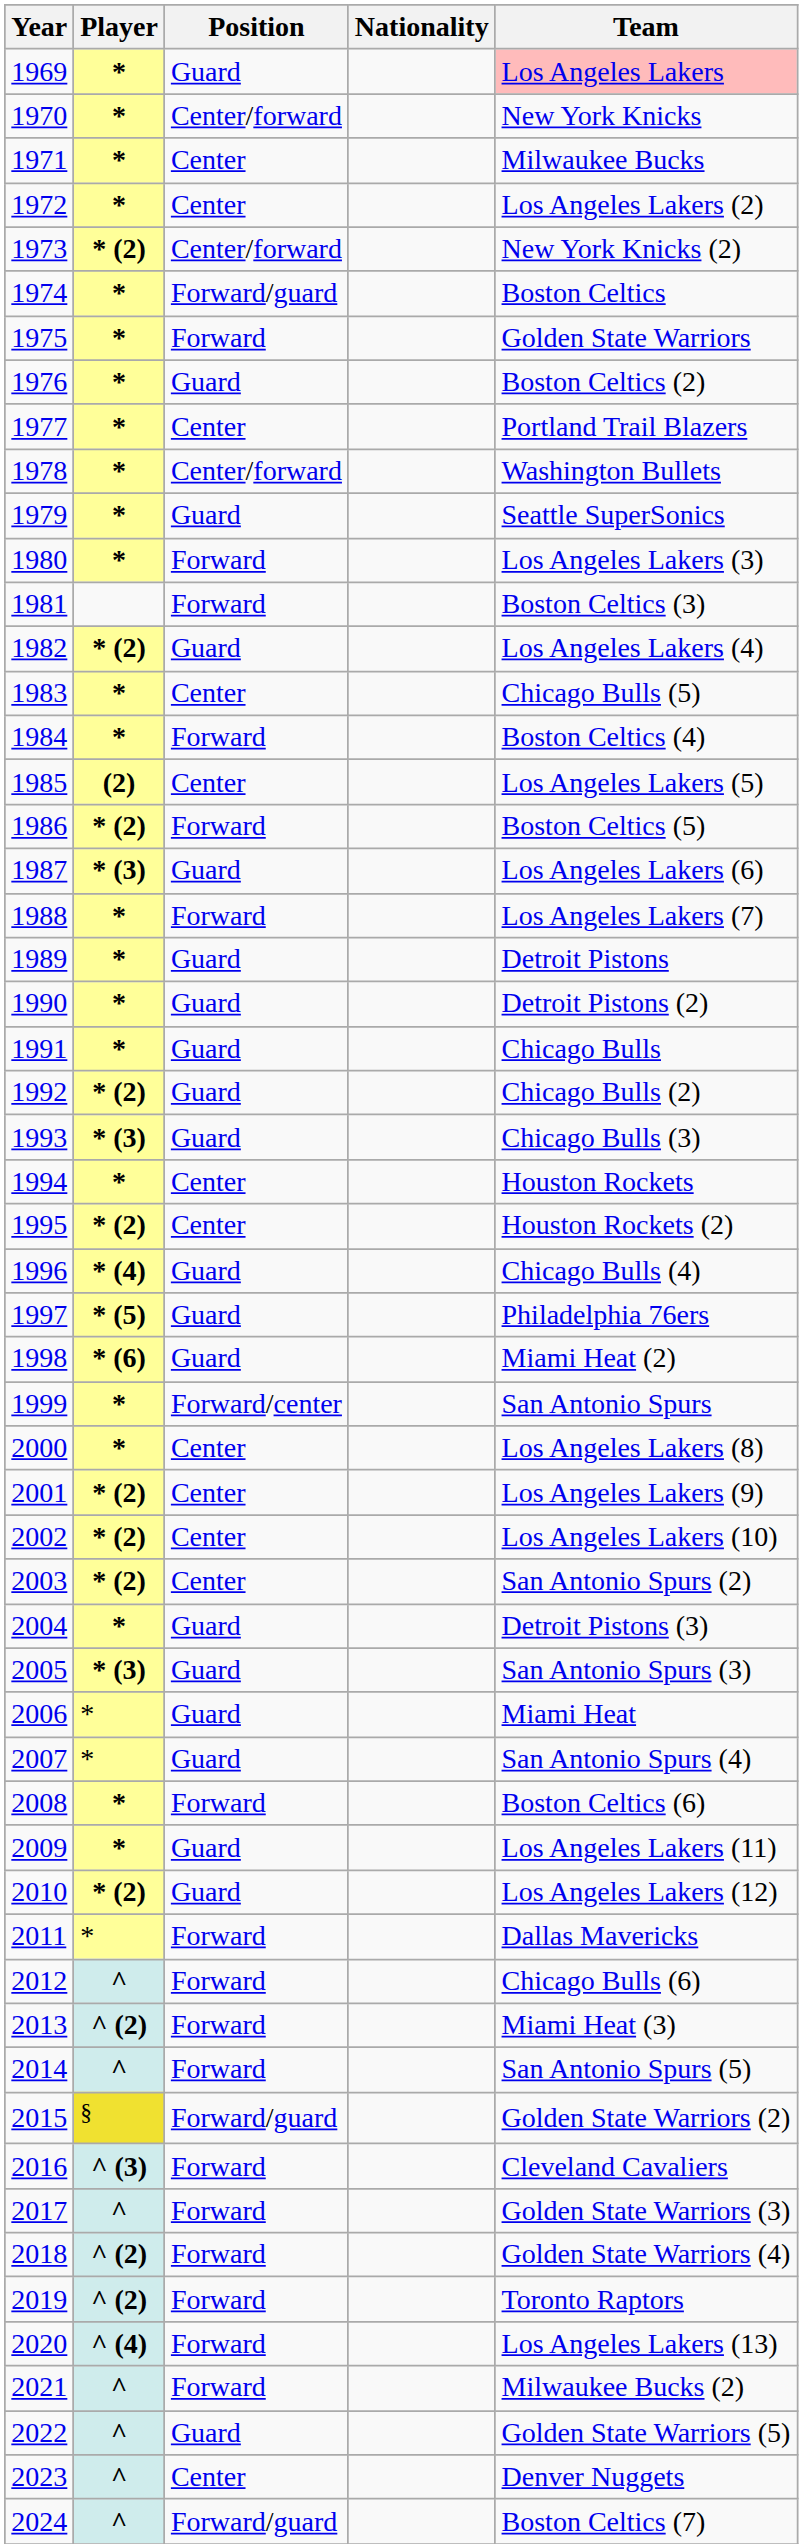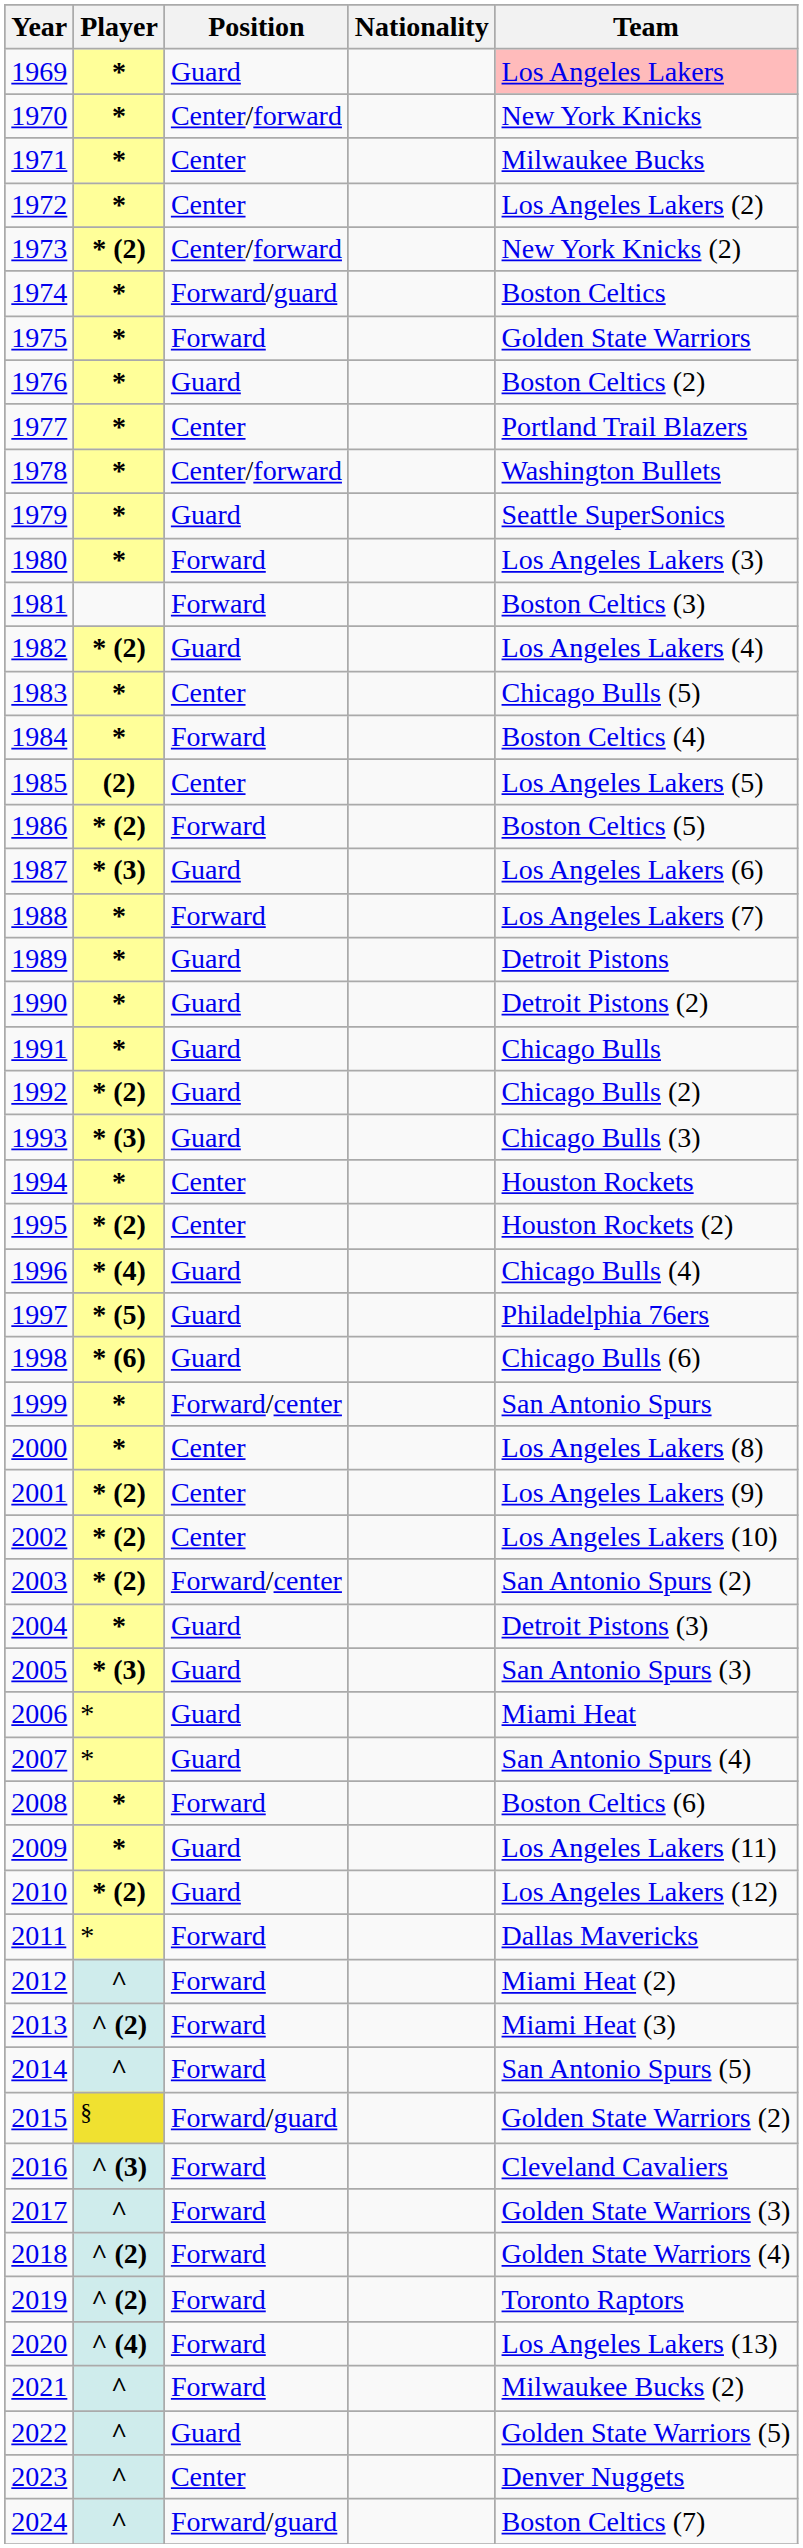(589, 1358) Miami Heat (2) -> (601, 1358) Chicago Bulls (6)
(208, 1580) Center -> (256, 1580) Forward/center
(601, 1980) Chicago Bulls (6) -> (589, 1980) Miami Heat (2)
